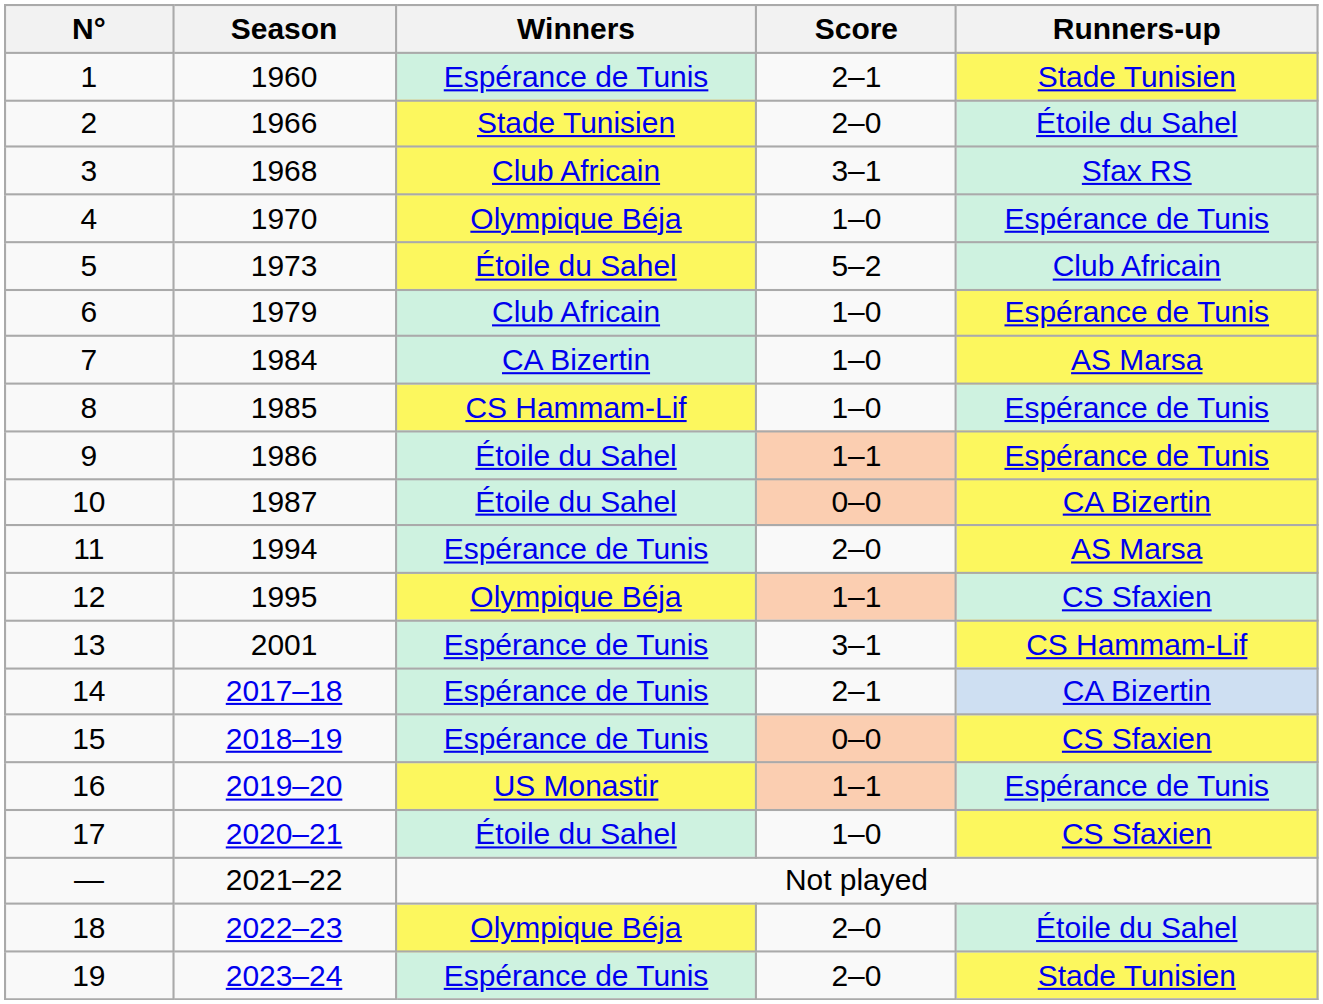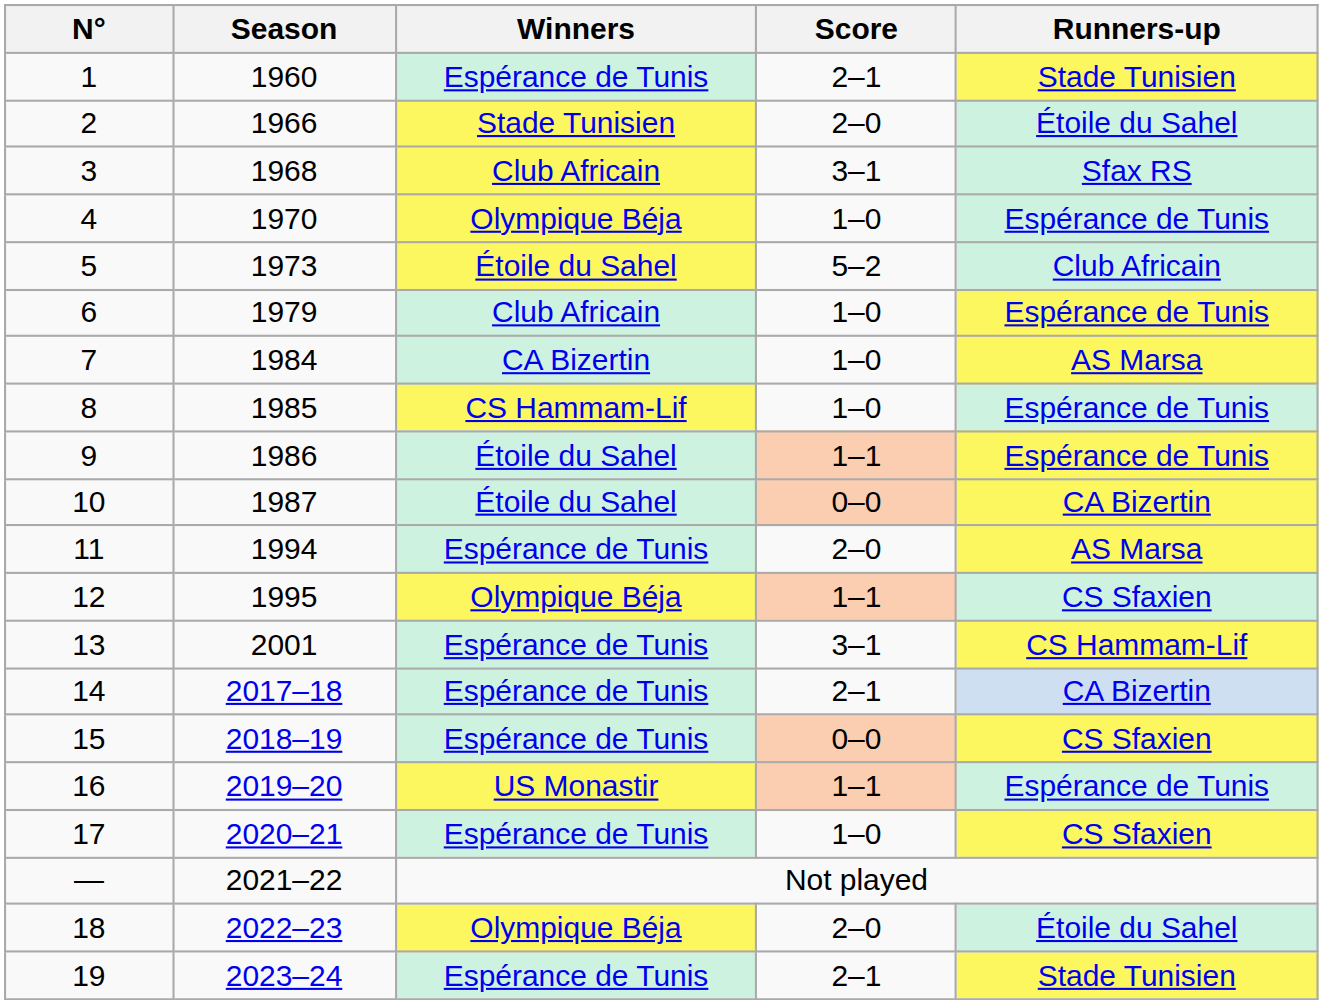(576, 834) Étoile du Sahel -> (576, 834) Espérance de Tunis
(856, 975) 2–0 -> (856, 975) 2–1
